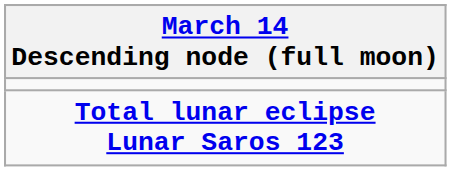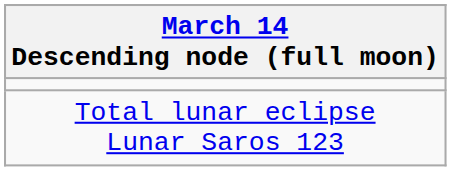(225, 128) bold -> (225, 128) normal
